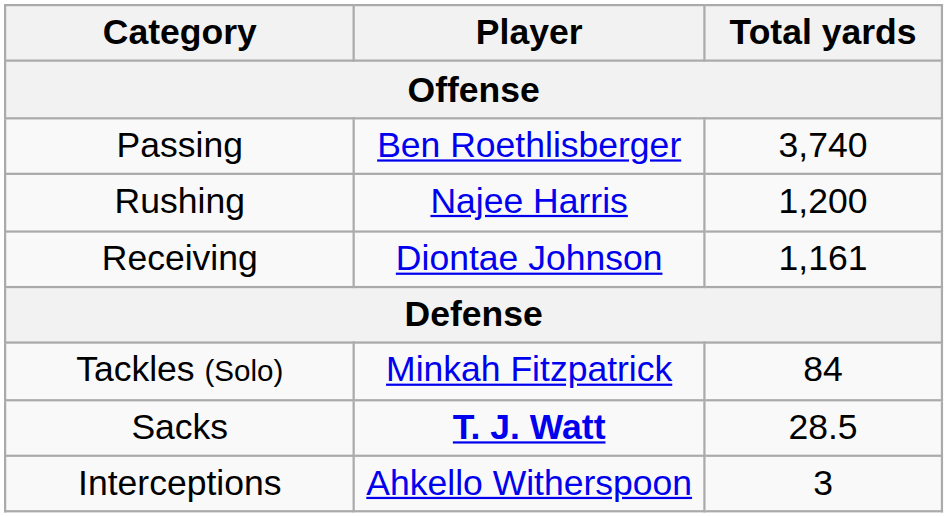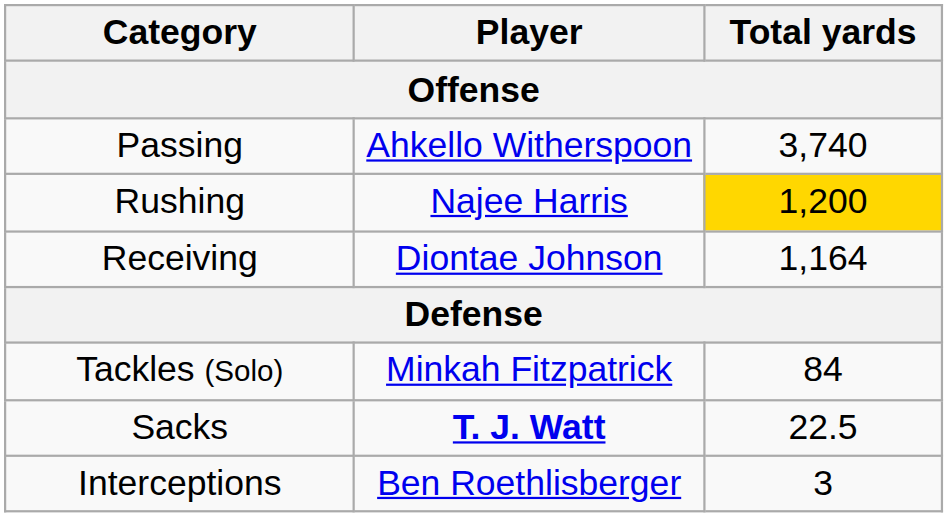(529, 145) Ben Roethlisberger -> (529, 145) Ahkello Witherspoon
(823, 201) no background -> (823, 201) gold background
(823, 257) 1,161 -> (823, 257) 1,164
(823, 426) 28.5 -> (823, 426) 22.5
(529, 483) Ahkello Witherspoon -> (529, 483) Ben Roethlisberger
